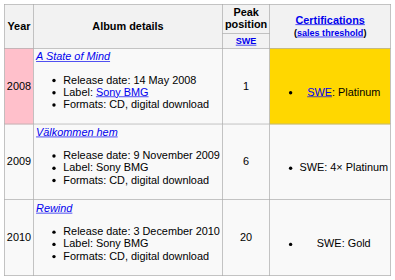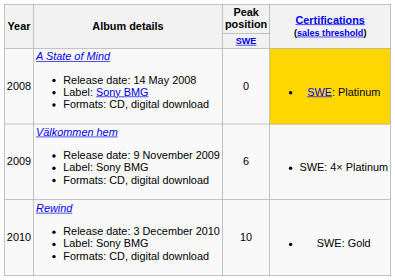(19, 86) pink background -> (19, 86) no background
(246, 86) 1 -> (246, 86) 0
(246, 237) 20 -> (246, 237) 10
